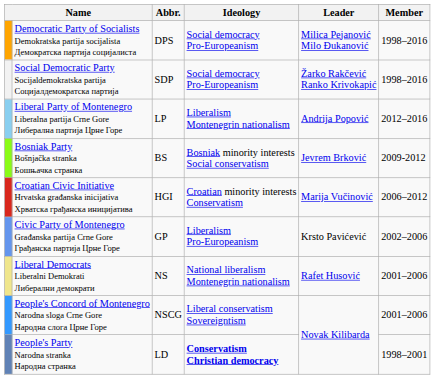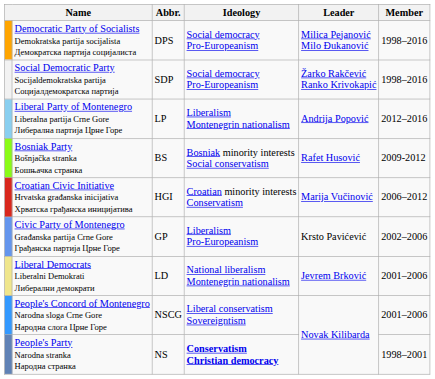(334, 158) Jevrem Brković -> (331, 158) Rafet Husović
(161, 276) NS -> (161, 276) LD
(331, 276) Rafet Husović -> (334, 276) Jevrem Brković
(161, 354) LD -> (161, 354) NS
